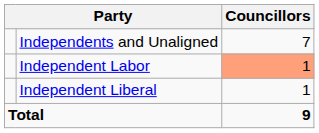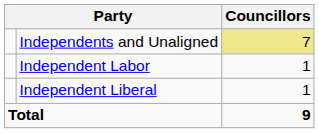(306, 41) no background -> (306, 41) khaki background
(306, 66) lightsalmon background -> (306, 66) no background
